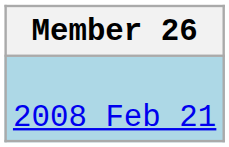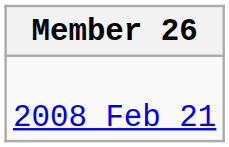(115, 117) lightblue background -> (115, 117) no background
